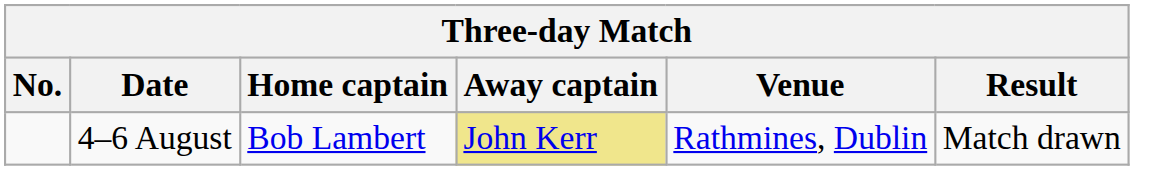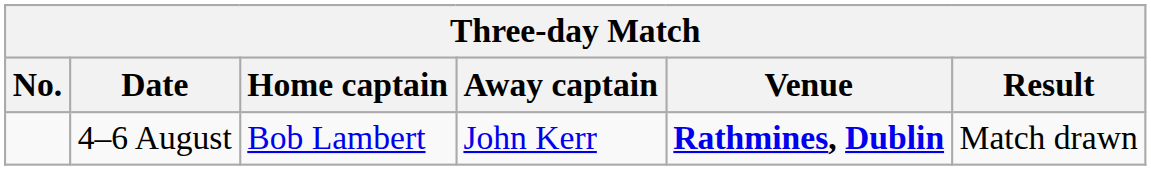(530, 137) khaki background -> (530, 137) no background
(800, 137) normal -> (809, 137) bold
